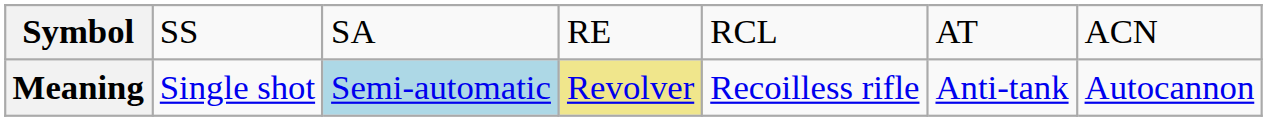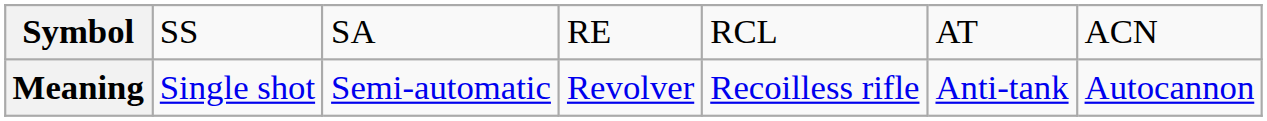(441, 87) lightblue background -> (441, 87) no background
(631, 87) khaki background -> (631, 87) no background
